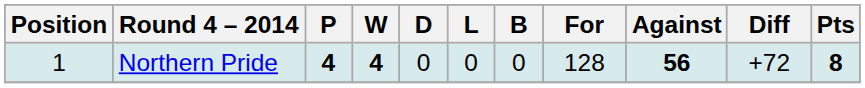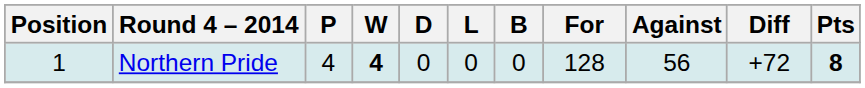(328, 62) bold -> (328, 62) normal
(677, 62) bold -> (677, 62) normal
